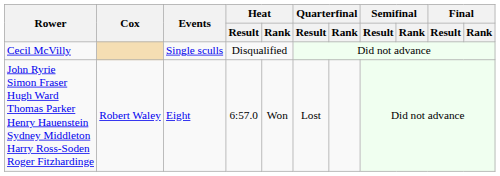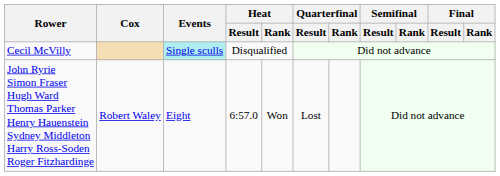(195, 51) no background -> (195, 51) paleturquoise background
